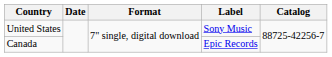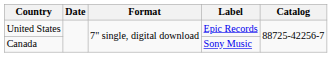(228, 28) Sony Music -> (231, 28) Epic Records
(231, 44) Epic Records -> (228, 44) Sony Music
